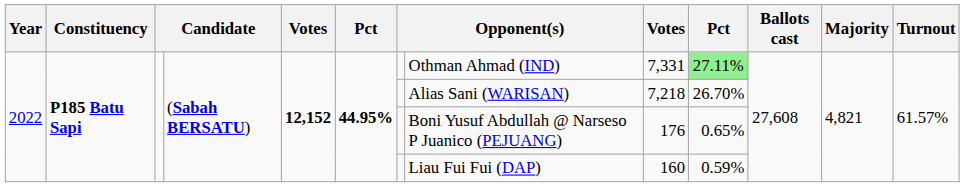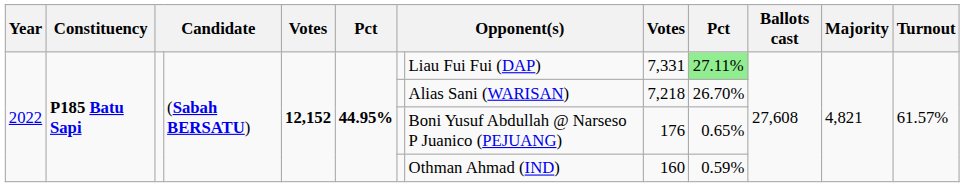(484, 65) Othman Ahmad (IND) -> (475, 65) Liau Fui Fui (DAP)
(475, 168) Liau Fui Fui (DAP) -> (484, 168) Othman Ahmad (IND)
